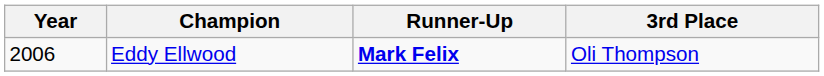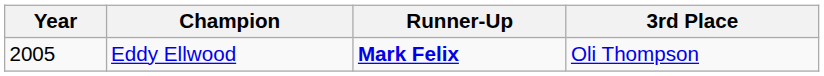(32, 54) 2006 -> (32, 54) 2005
